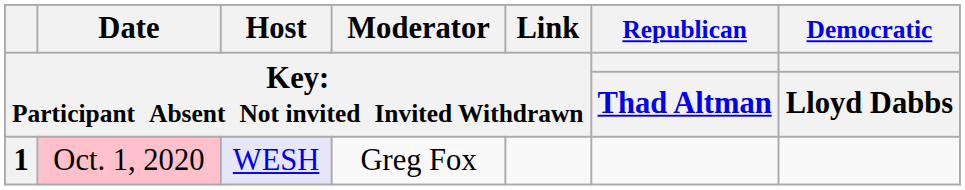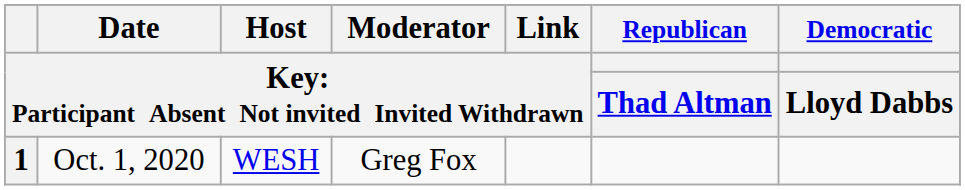(129, 160) pink background -> (129, 160) no background
(276, 160) lavender background -> (276, 160) no background
